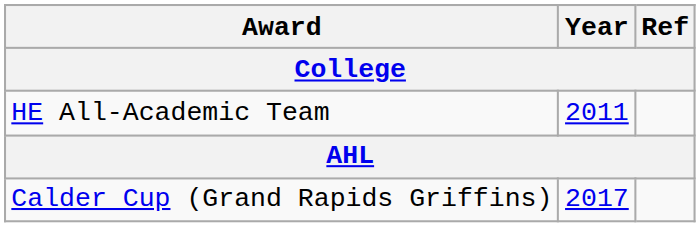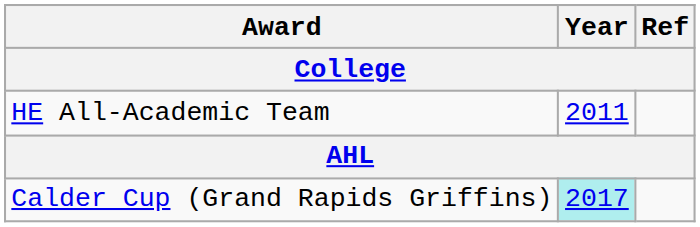(597, 200) no background -> (597, 200) paleturquoise background
